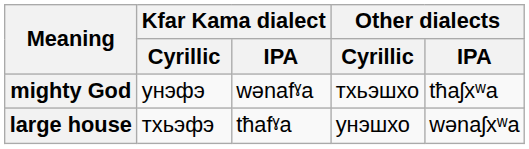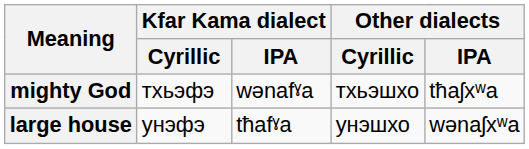(173, 90) унэфэ -> (178, 90) тхьэфэ
(178, 125) тхьэфэ -> (173, 125) унэфэ
